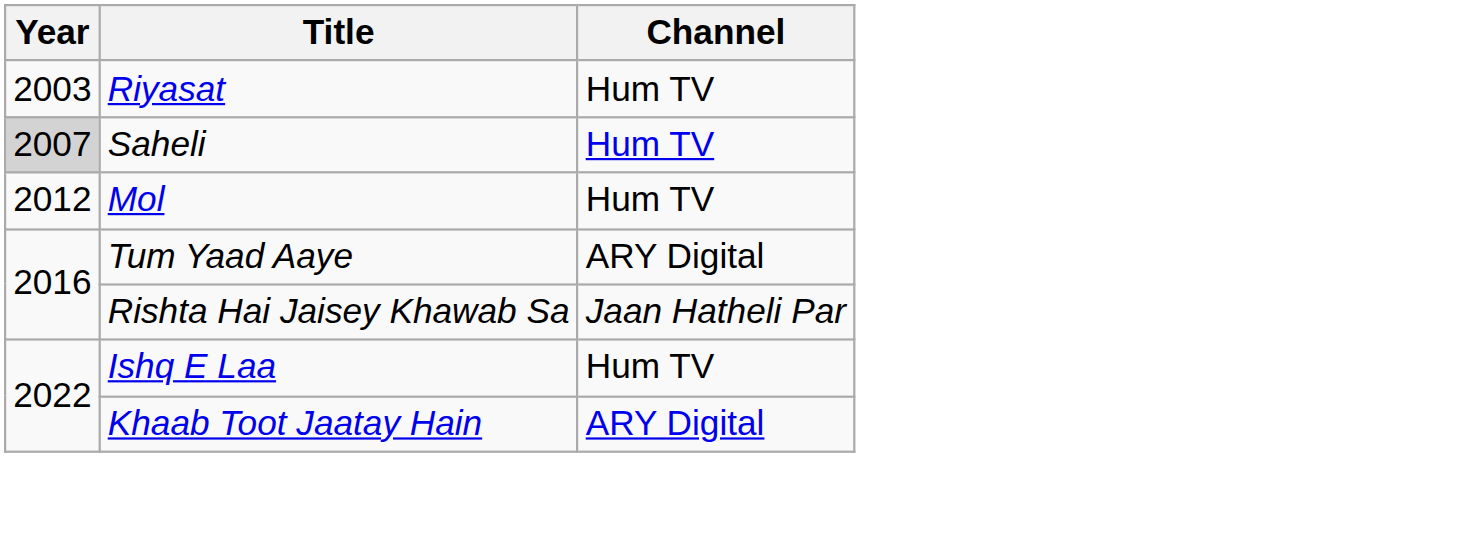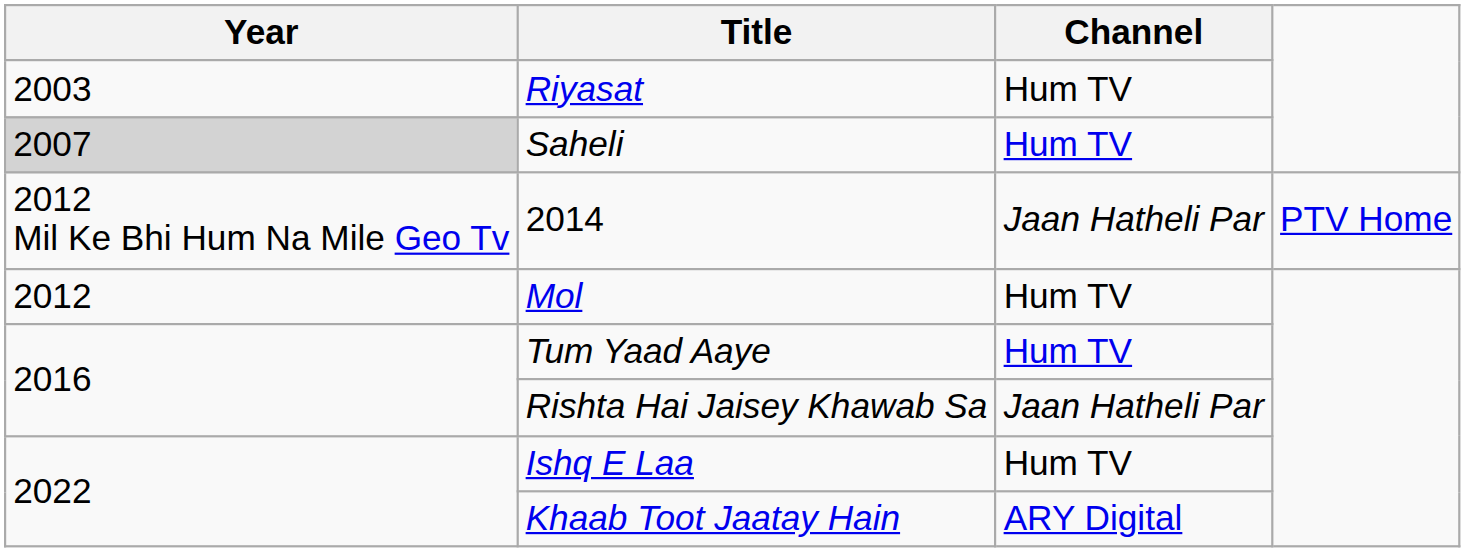+ row: (565, 219)
(675, 255) ARY Digital -> (1068, 351) Hum TV
